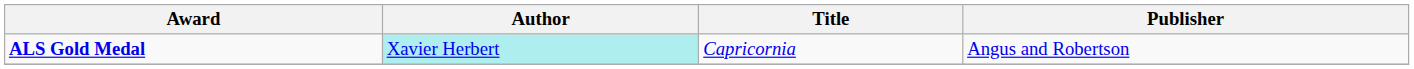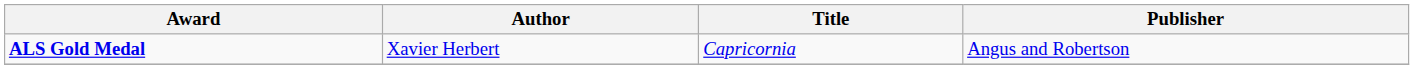(443, 49) paleturquoise background -> (443, 49) no background
